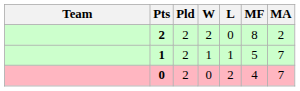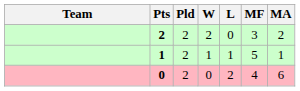(254, 34) 8 -> (254, 34) 3
(281, 55) 7 -> (281, 55) 1
(281, 75) 7 -> (281, 75) 6
